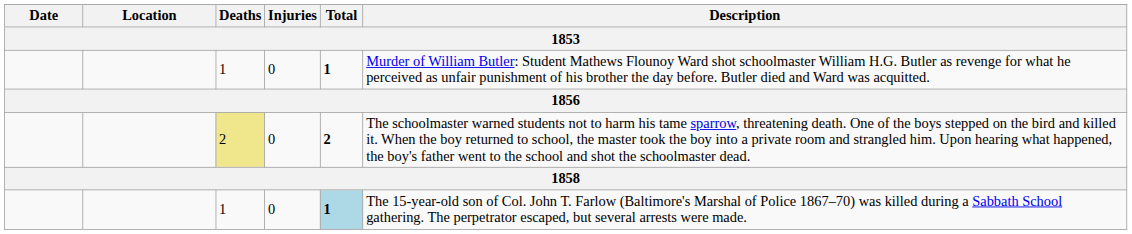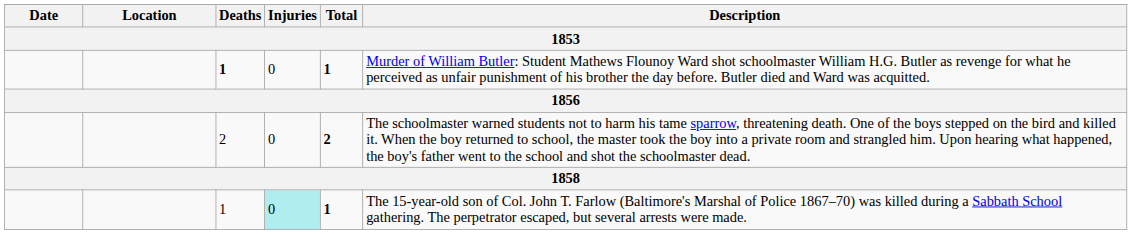(223, 69) normal -> (223, 69) bold
(223, 139) khaki background -> (223, 139) no background
(272, 209) no background -> (272, 209) paleturquoise background
(327, 209) lightblue background -> (327, 209) no background
